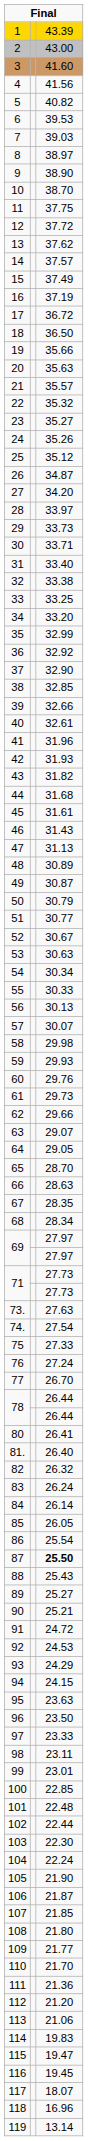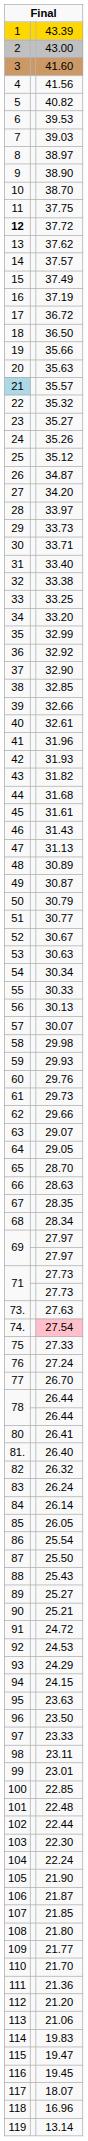(17, 226) normal -> (17, 226) bold
(17, 386) no background -> (17, 386) lightblue background
(59, 1327) no background -> (59, 1327) pink background
(59, 1558) bold -> (59, 1558) normal
